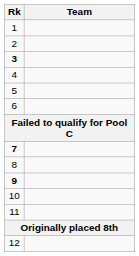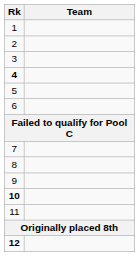(14, 59) bold -> (14, 59) normal
(14, 75) normal -> (14, 75) bold
(14, 149) bold -> (14, 149) normal
(14, 180) bold -> (14, 180) normal
(14, 196) normal -> (14, 196) bold
(14, 243) normal -> (14, 243) bold
